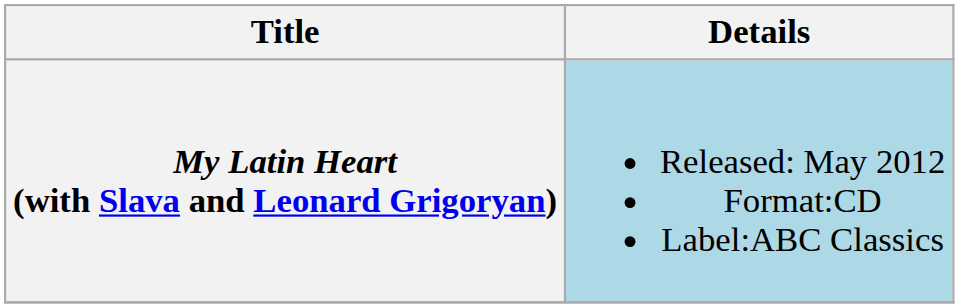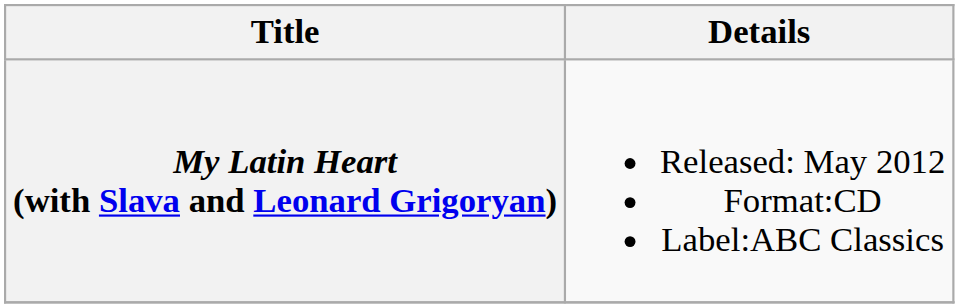(759, 201) lightblue background -> (759, 201) no background
